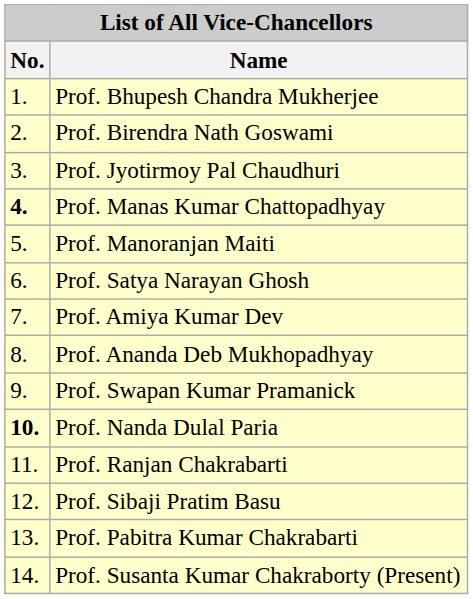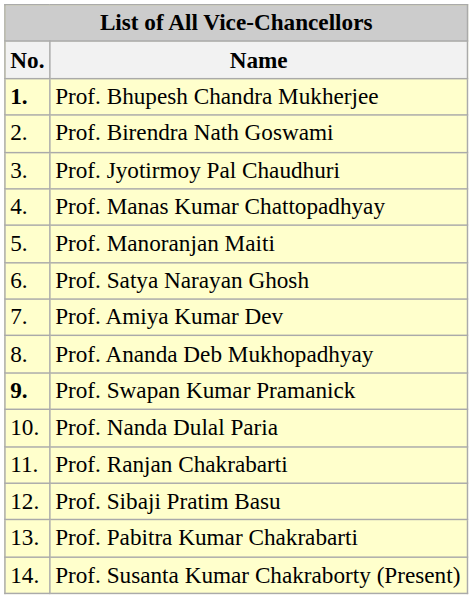(19, 96) normal -> (19, 96) bold
(19, 206) bold -> (19, 206) normal
(19, 390) normal -> (19, 390) bold
(25, 427) bold -> (25, 427) normal
